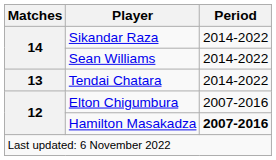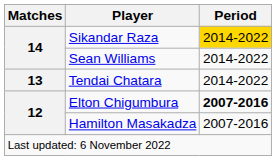(236, 37) no background -> (236, 37) gold background
(236, 102) normal -> (236, 102) bold
(236, 124) bold -> (236, 124) normal
